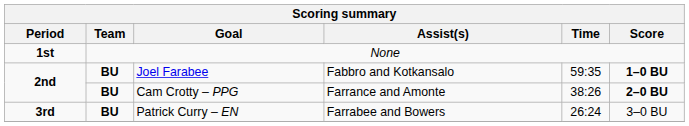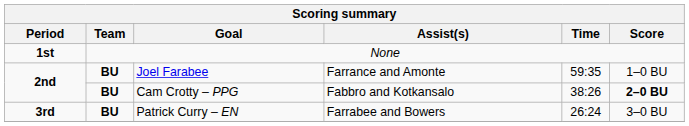(390, 72) Fabbro and Kotkansalo -> (386, 72) Farrance and Amonte
(647, 72) bold -> (647, 72) normal
(386, 92) Farrance and Amonte -> (390, 92) Fabbro and Kotkansalo
